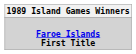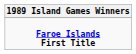(68, 39) lightgrey background -> (68, 39) no background
